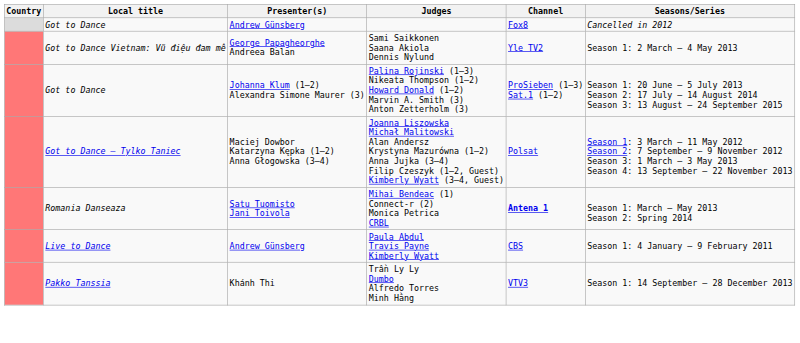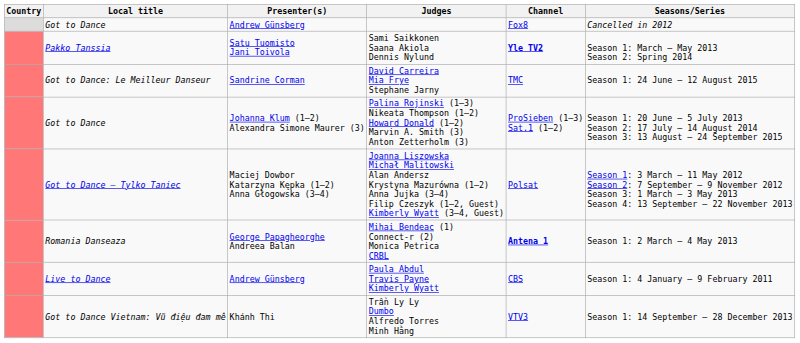(135, 48) Got to Dance Vietnam: Vũ điệu đam mê -> (78, 48) Pakko Tanssia
(277, 48) George Papagheorghe Andreea Balan -> (262, 48) Satu Tuomisto Jani Toivola
(526, 48) normal -> (526, 48) bold
(662, 48) Season 1: 2 March – 4 May 2013 -> (652, 53) Season 1: March – May 2013 Season 2: Spring 2014
+ row: (404, 81)
(262, 208) Satu Tuomisto Jani Toivola -> (277, 241) George Papagheorghe Andreea Balan
(652, 213) Season 1: March – May 2013 Season 2: Spring 2014 -> (662, 241) Season 1: 2 March – 4 May 2013
(78, 284) Pakko Tanssia -> (135, 316) Got to Dance Vietnam: Vũ điệu đam mê
